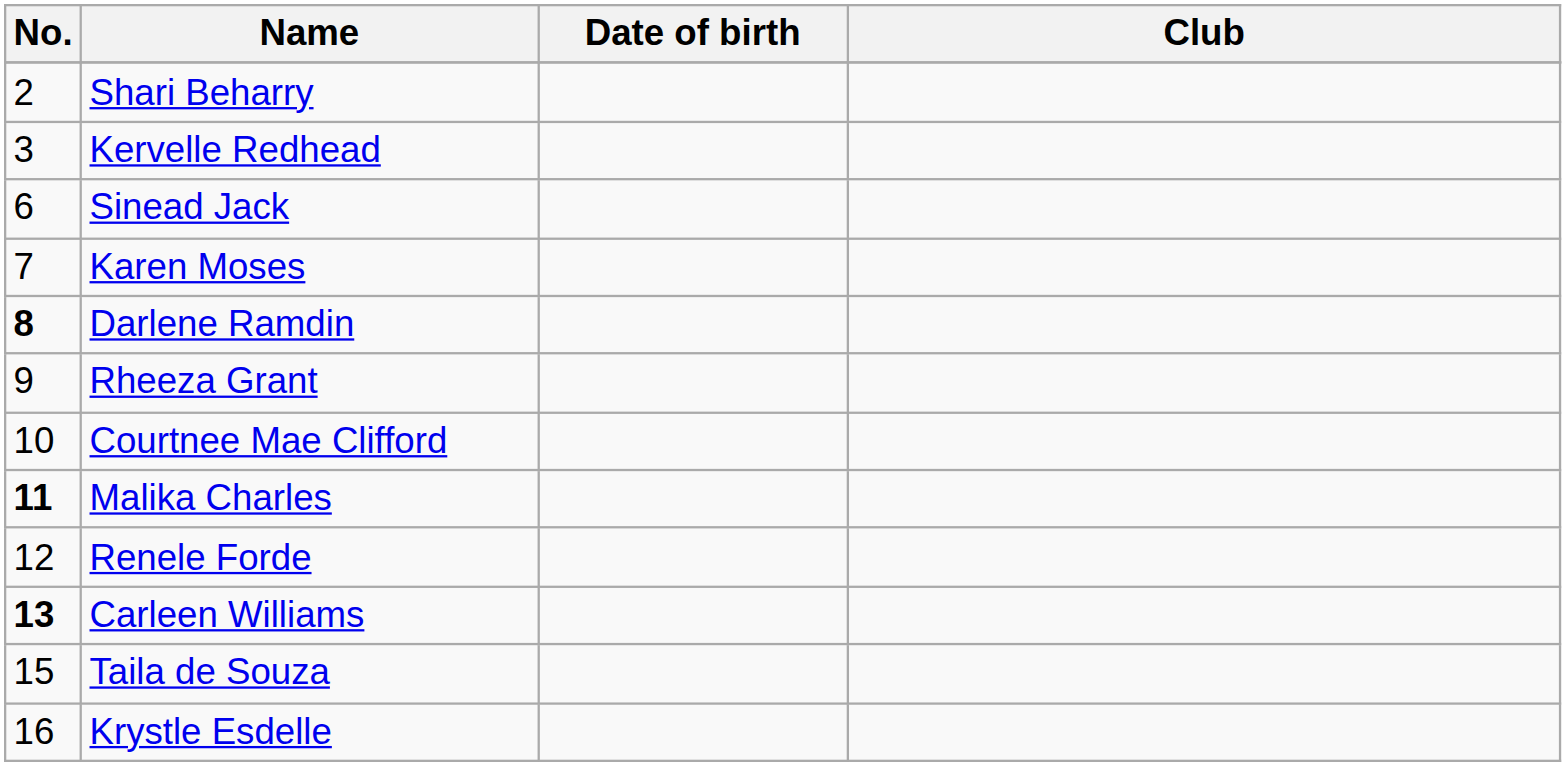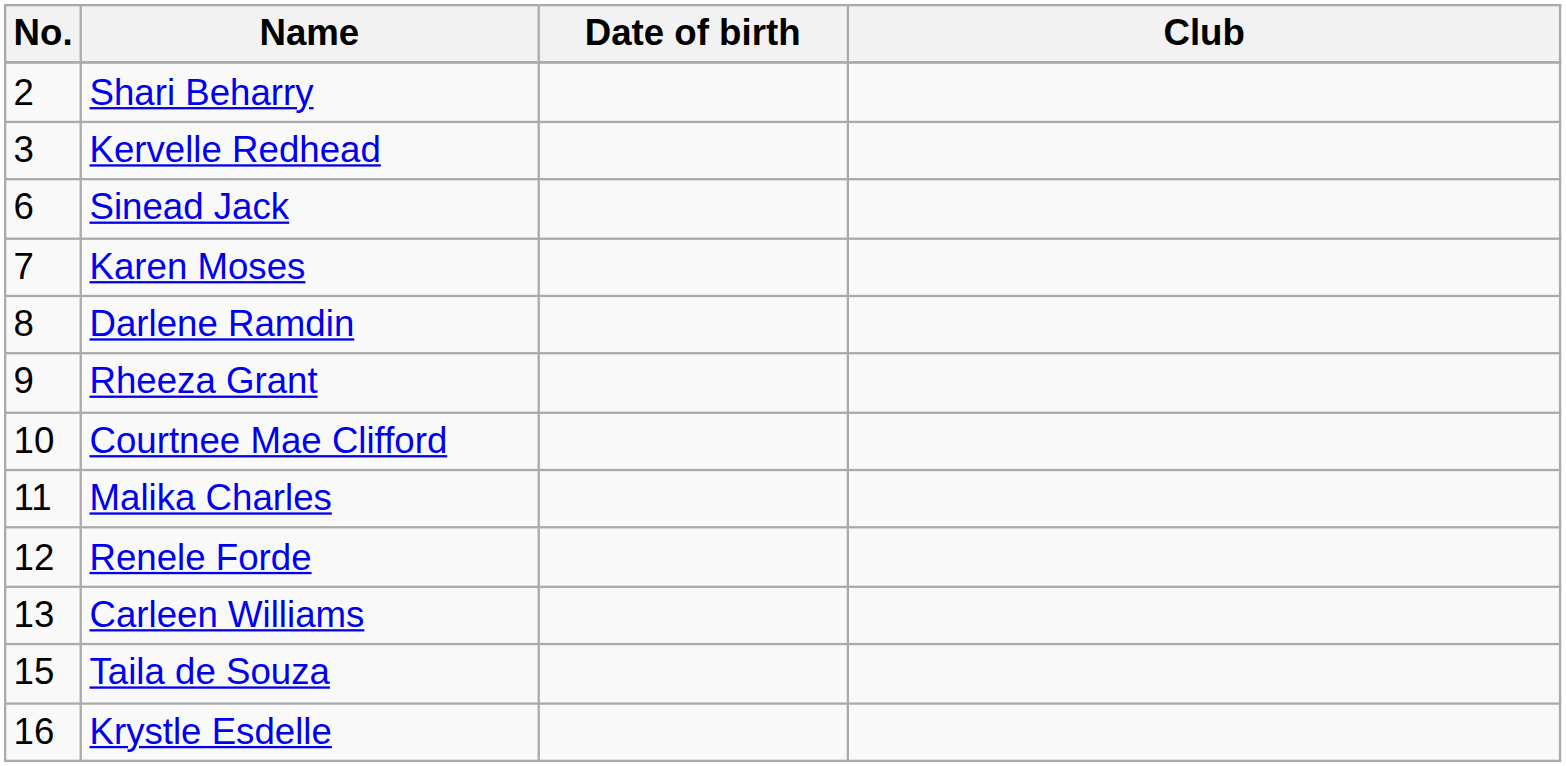(24, 324) bold -> (24, 324) normal
(33, 498) bold -> (33, 498) normal
(34, 614) bold -> (34, 614) normal
